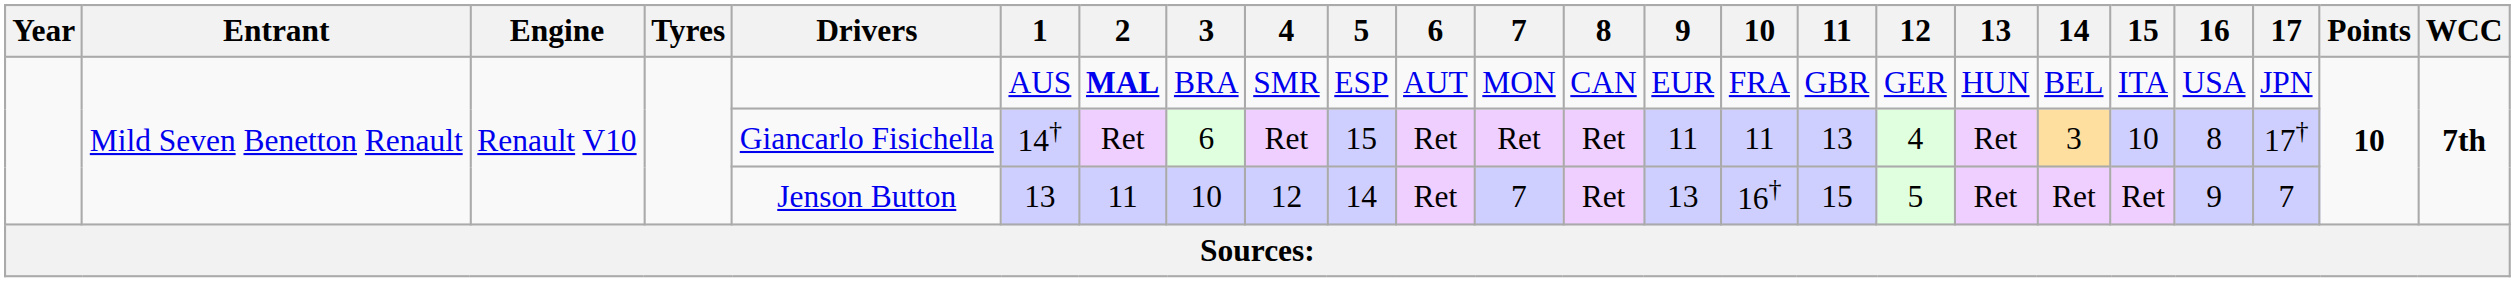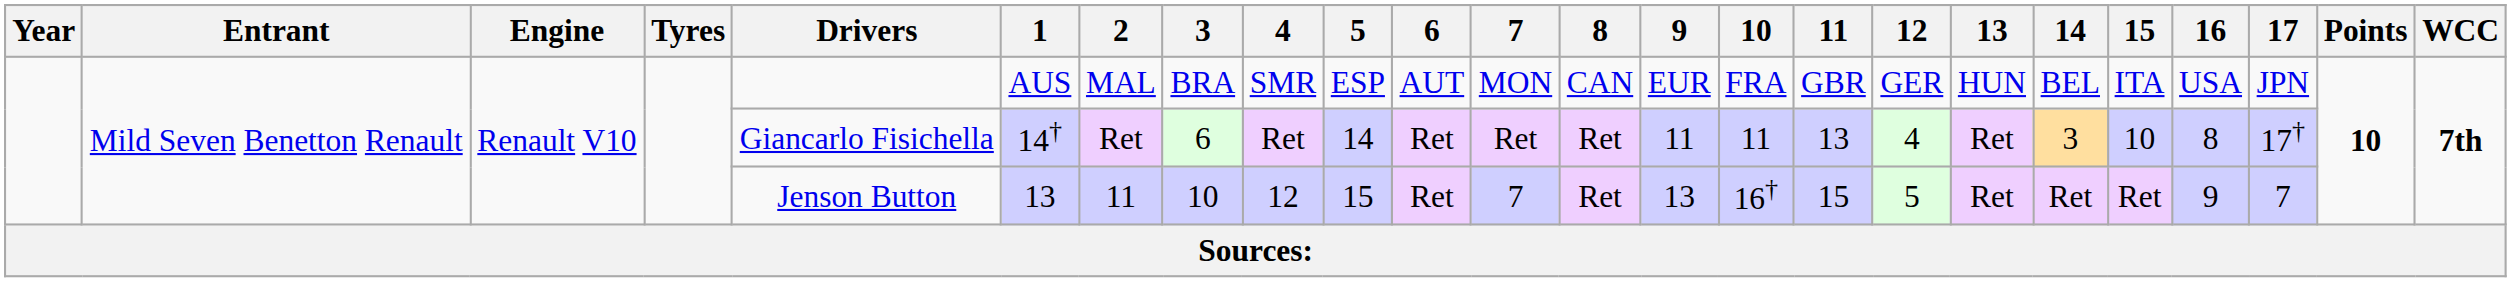(1123, 82) bold -> (1121, 82) normal
(1361, 137) 15 -> (1358, 137) 14
(1361, 195) 14 -> (1358, 195) 15
